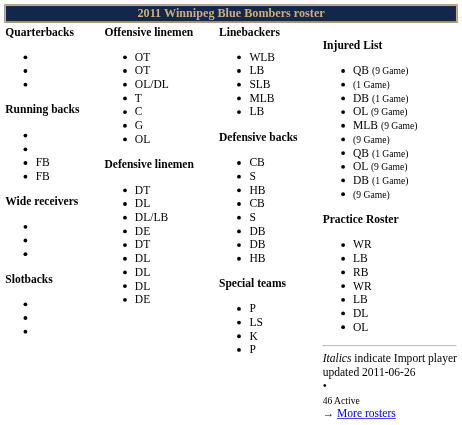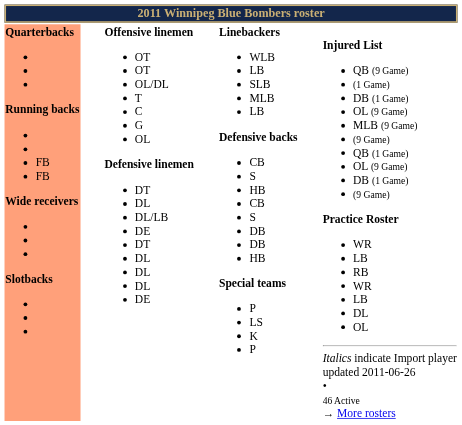(42, 182) no background -> (42, 182) lightsalmon background
